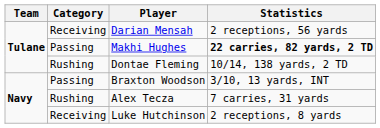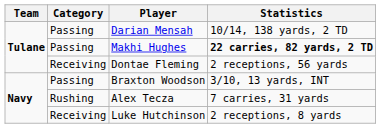(78, 30) Receiving -> (72, 30) Passing
(279, 30) 2 receptions, 56 yards -> (279, 30) 10/14, 138 yards, 2 TD
(72, 64) Rushing -> (78, 64) Receiving
(279, 64) 10/14, 138 yards, 2 TD -> (279, 64) 2 receptions, 56 yards
